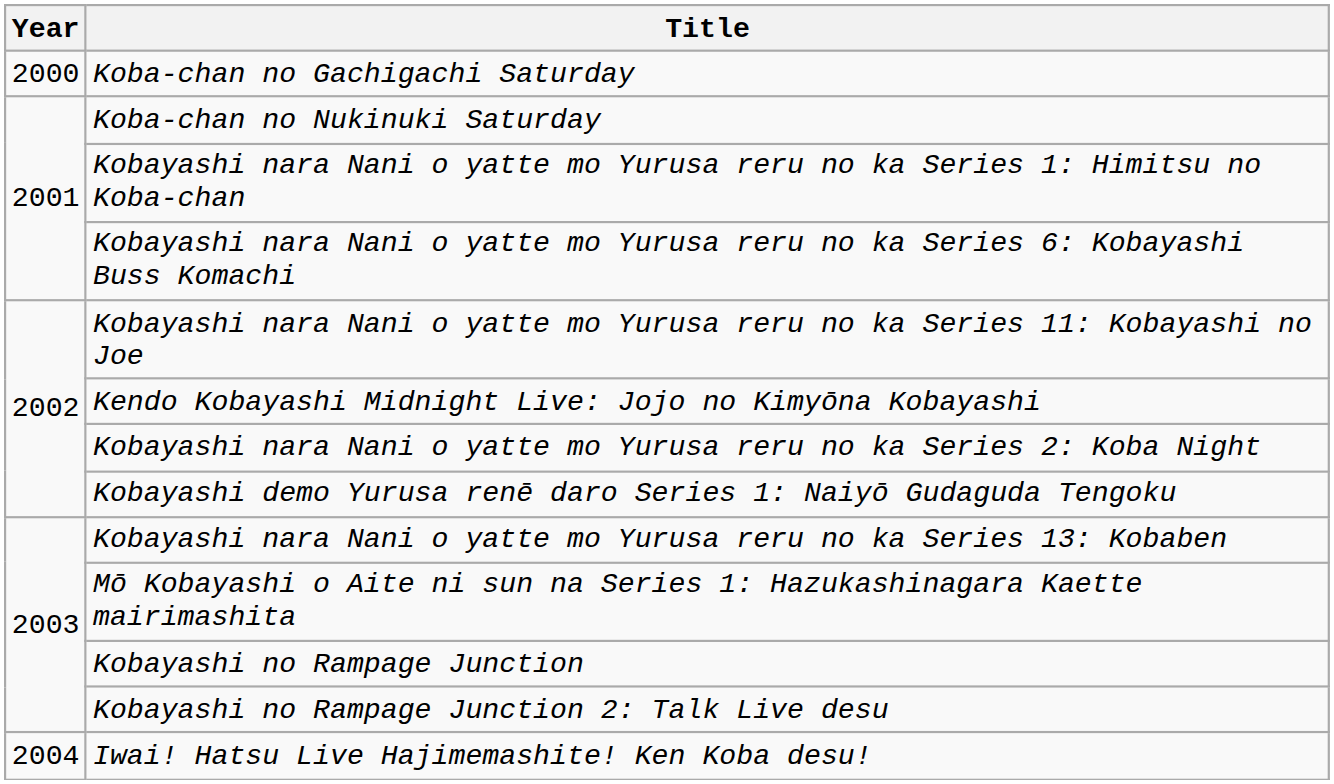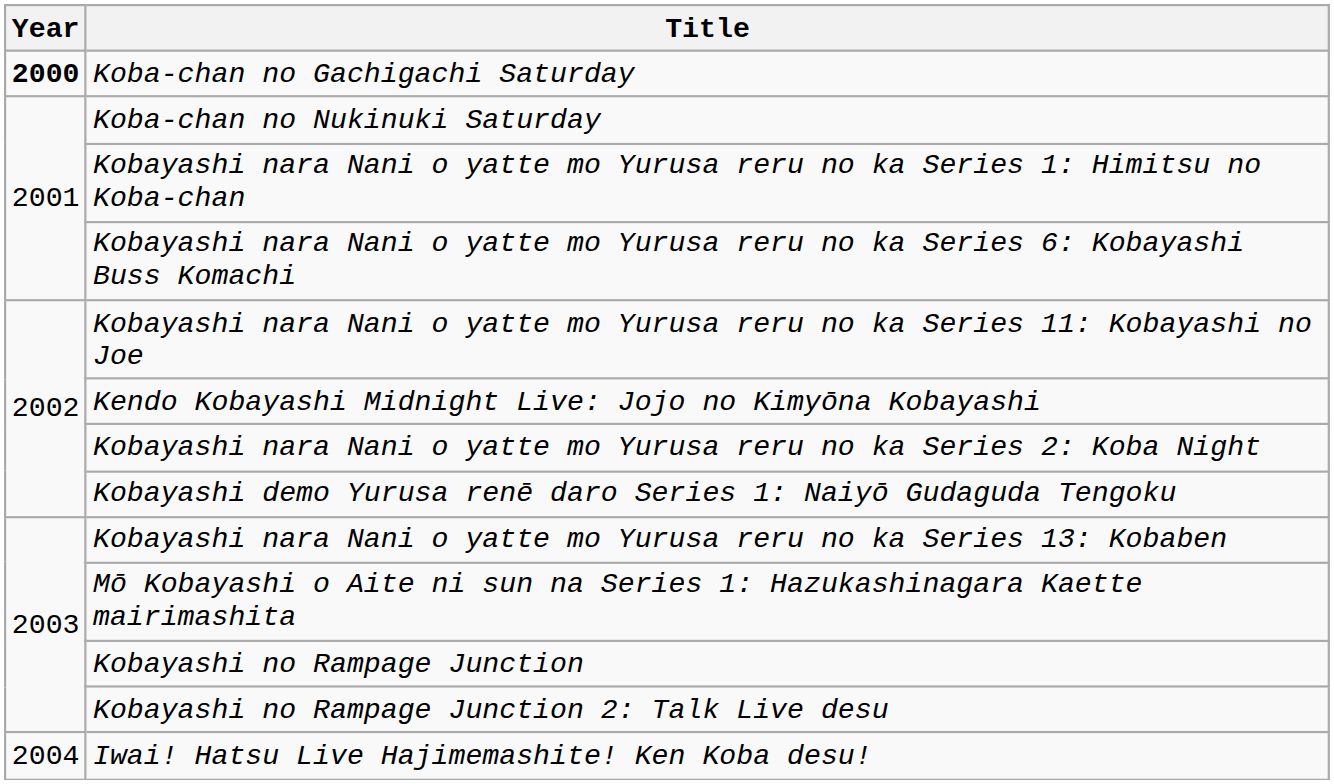(46, 74) normal -> (46, 74) bold
